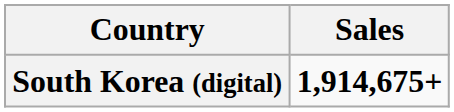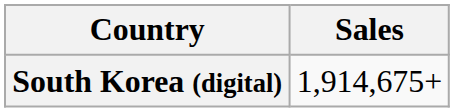(370, 80) bold -> (369, 80) normal
